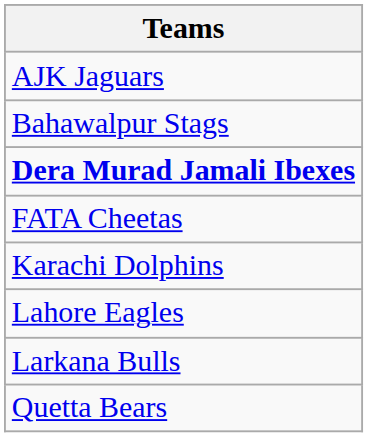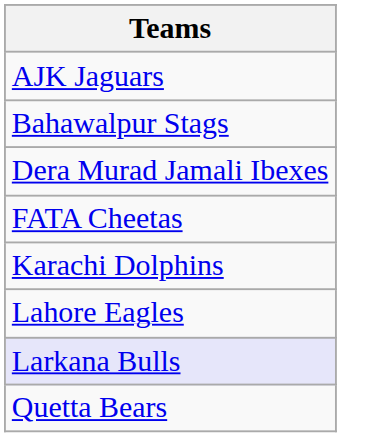(183, 170) bold -> (170, 170) normal
(96, 360) no background -> (96, 360) lavender background
